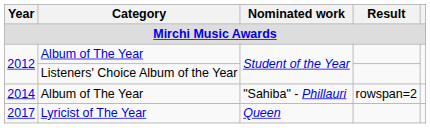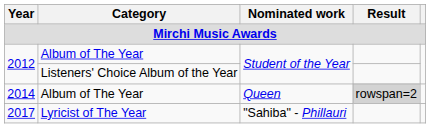(295, 93) "Sahiba" - Phillauri -> (262, 93) Queen
(386, 93) no background -> (386, 93) lightgrey background
(262, 113) Queen -> (295, 113) "Sahiba" - Phillauri
